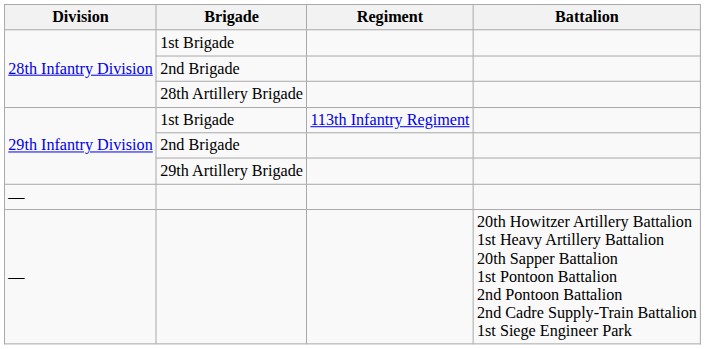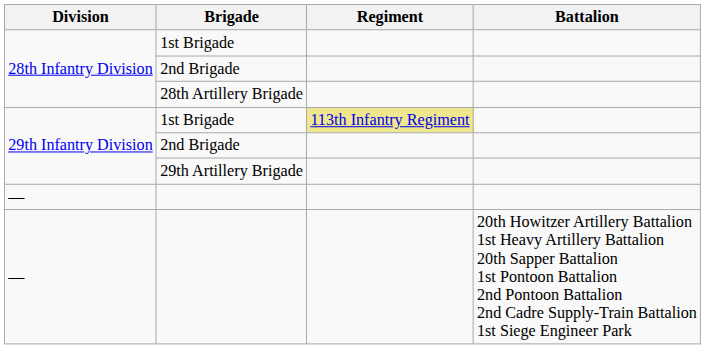(390, 119) no background -> (390, 119) khaki background
